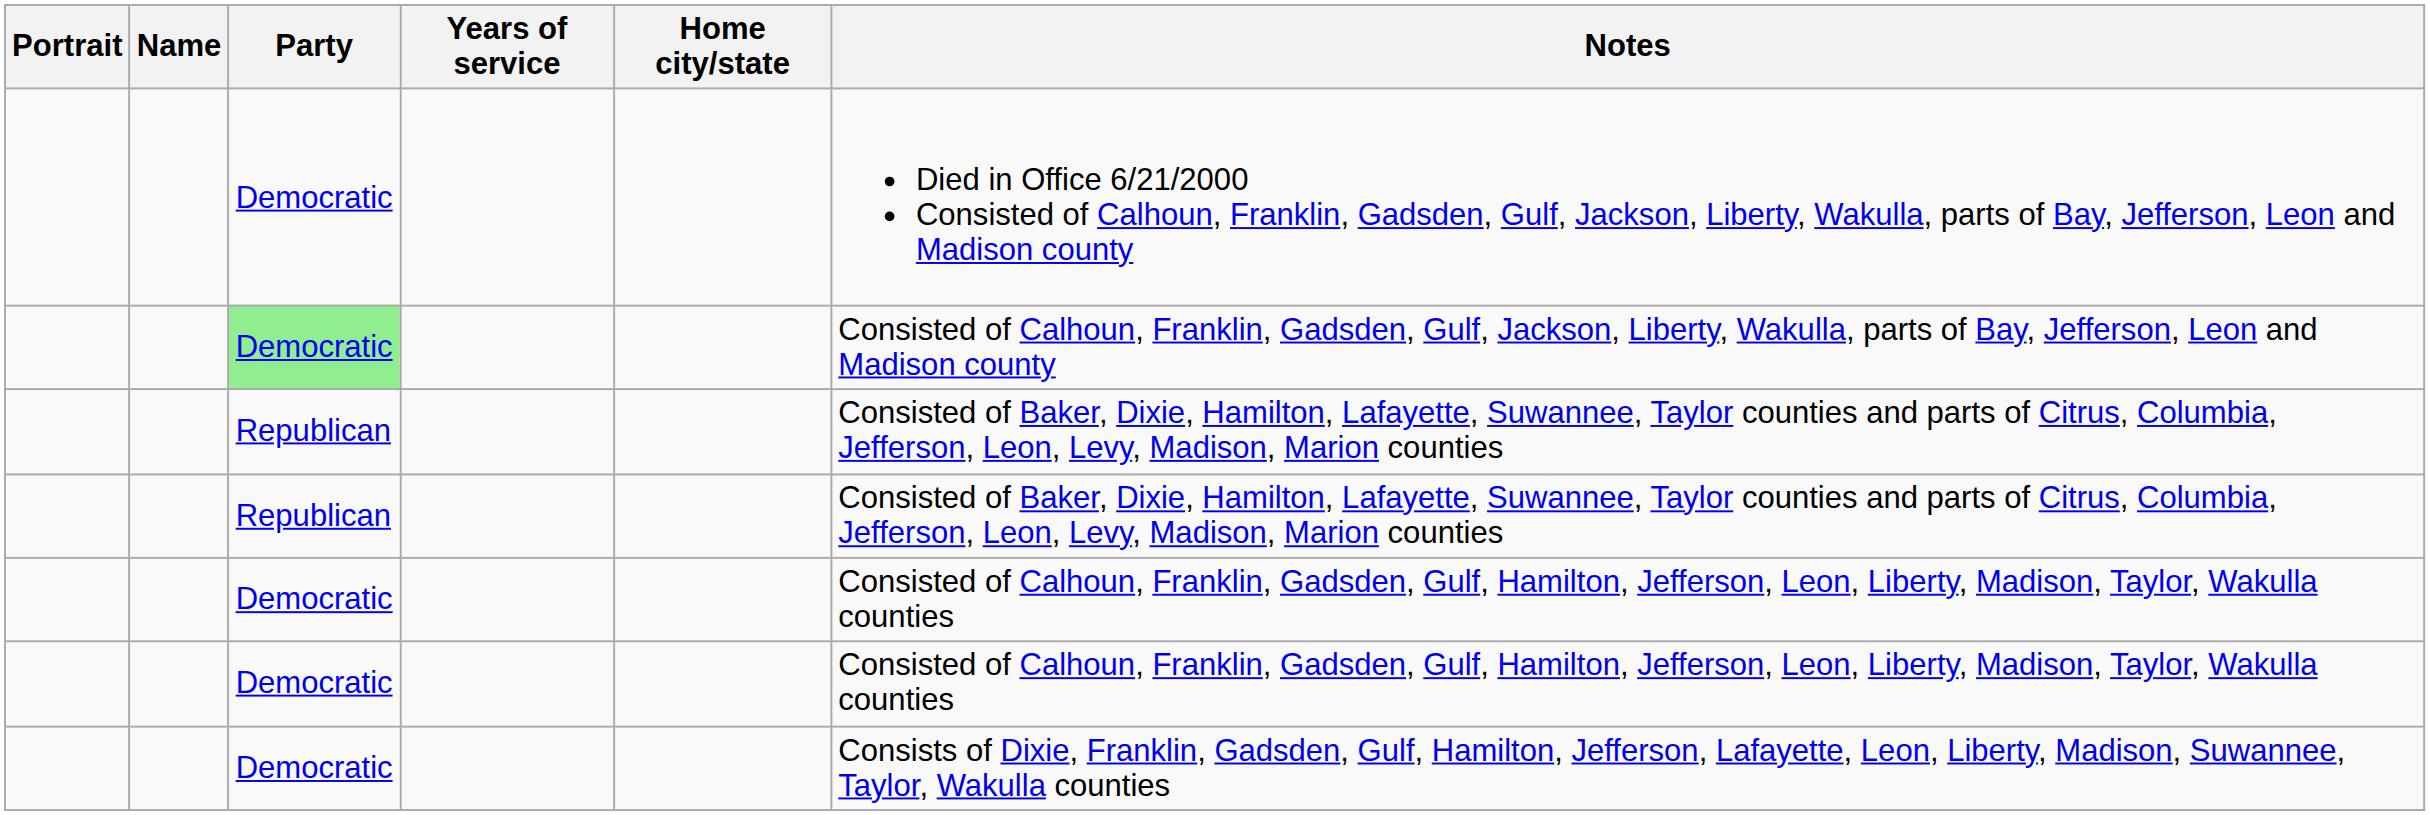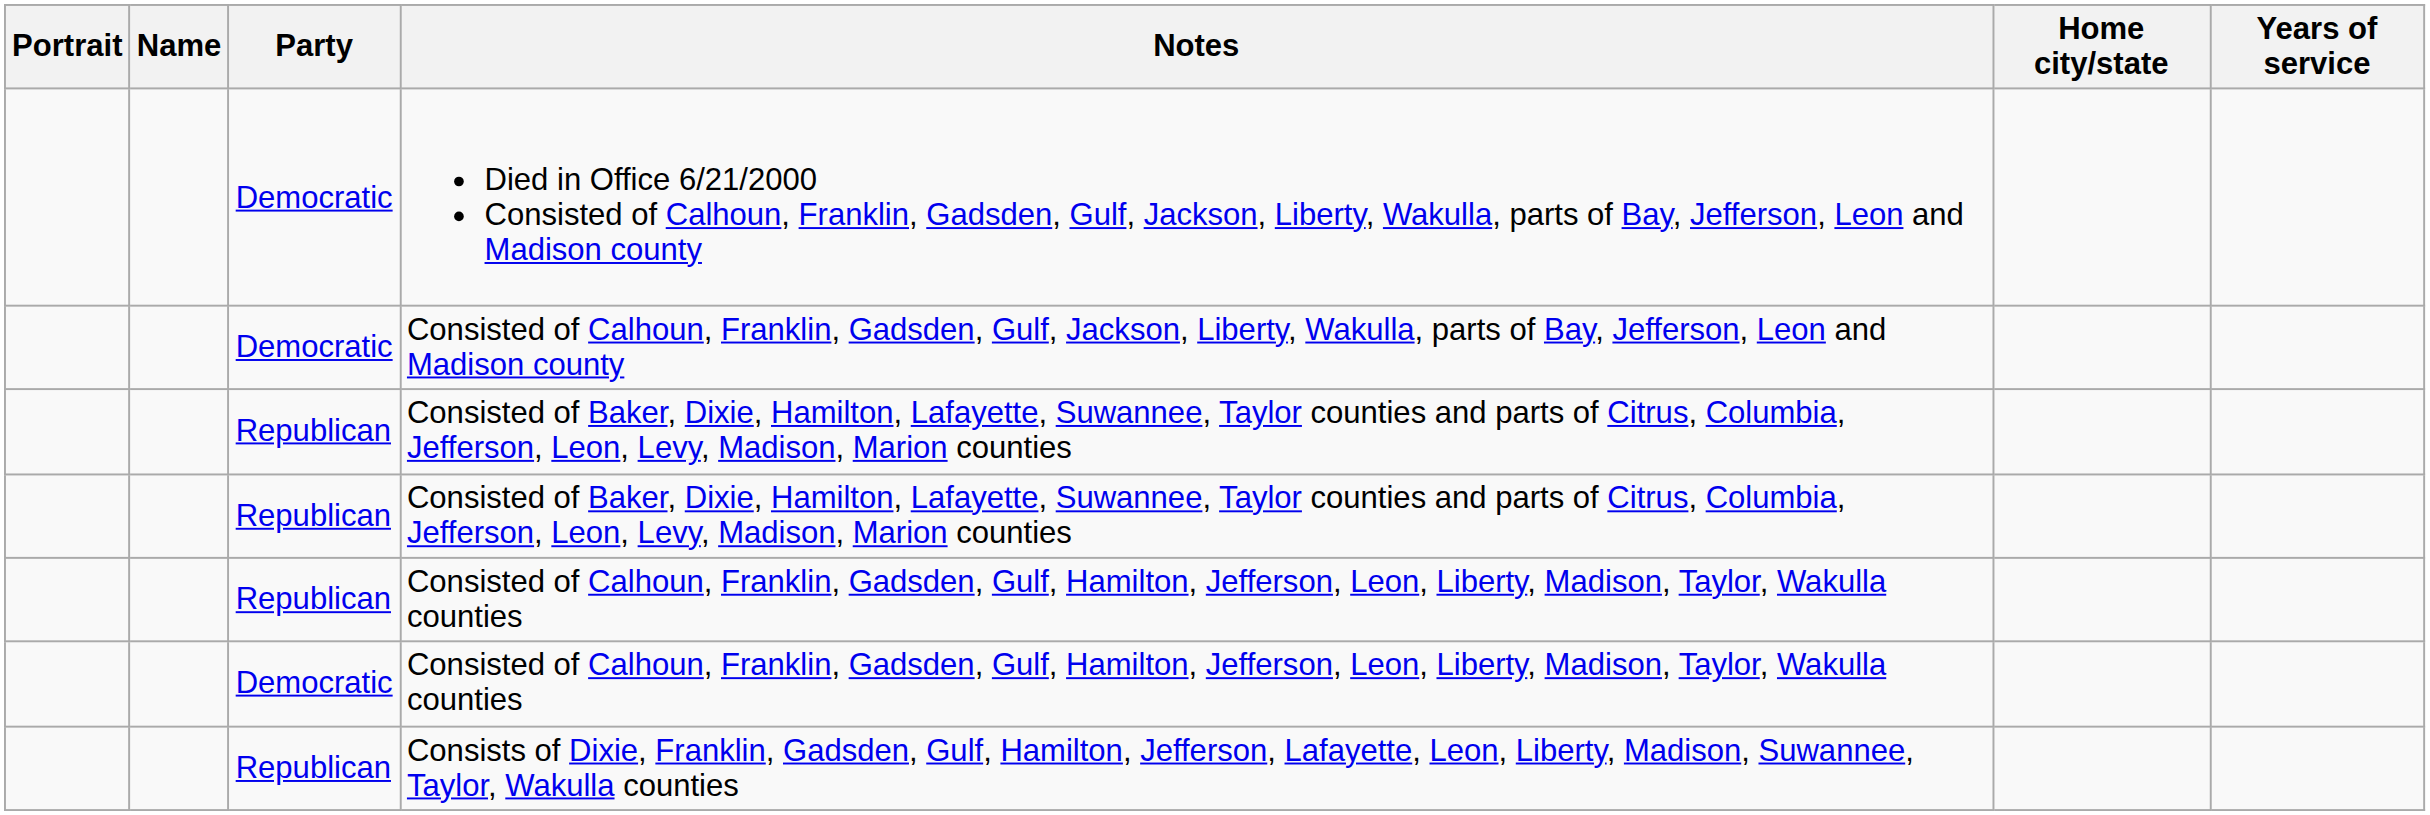columns swapped: (507, 46) <-> (1628, 46)
(314, 346) lightgreen background -> (314, 346) no background
(314, 599) Democratic -> (313, 599) Republican
(314, 767) Democratic -> (313, 767) Republican
